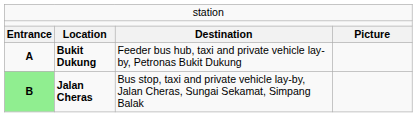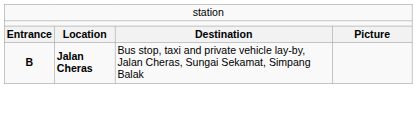- row: (76, 57)
(29, 91) lightgreen background -> (29, 63) no background
